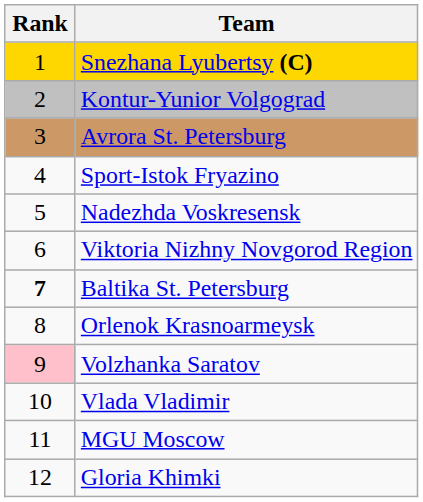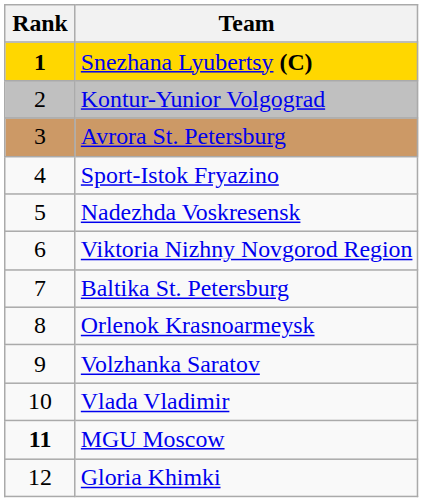(40, 61) normal -> (40, 61) bold
(40, 288) bold -> (40, 288) normal
(40, 363) pink background -> (40, 363) no background
(40, 439) normal -> (40, 439) bold
